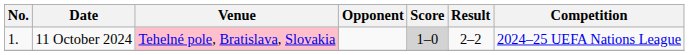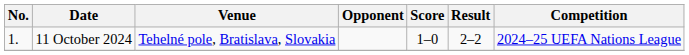(237, 38) pink background -> (237, 38) no background
(427, 38) lightgrey background -> (427, 38) no background
